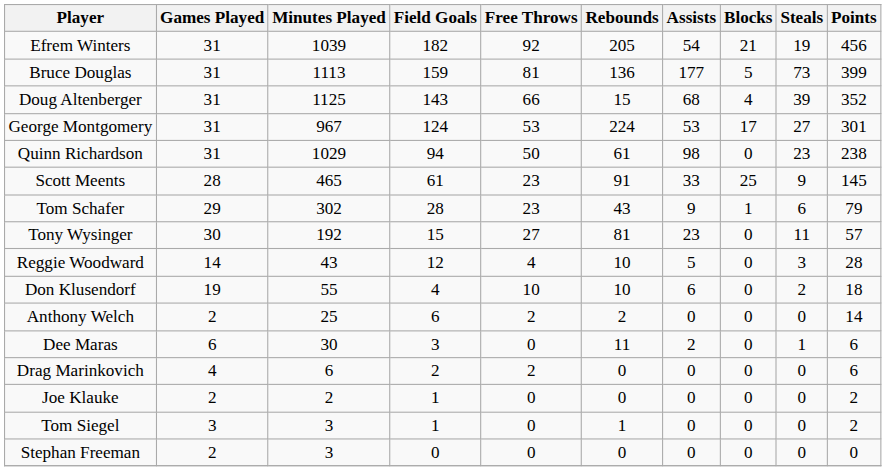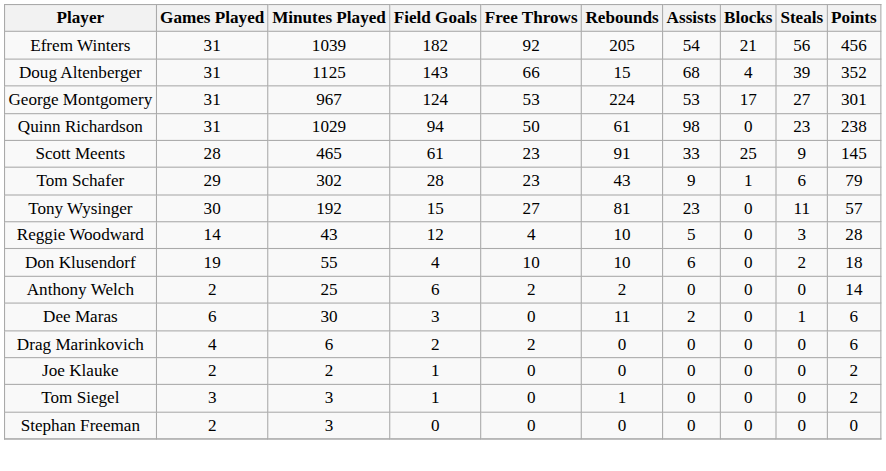(802, 45) 19 -> (802, 45) 56
- row: (80, 72)
